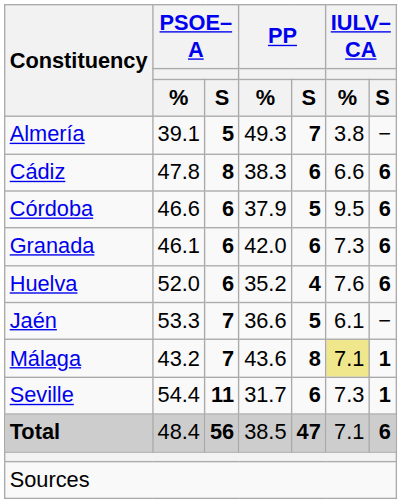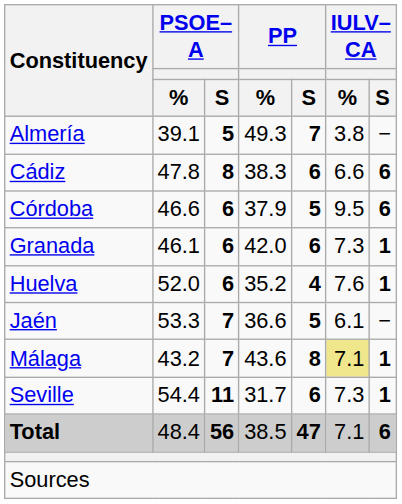(385, 246) 6 -> (385, 246) 1
(385, 283) 6 -> (385, 283) 1
